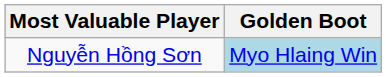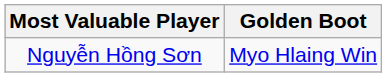(303, 54) lightblue background -> (303, 54) no background
